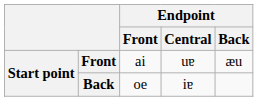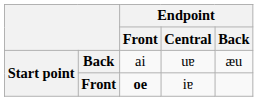(99, 61) Front -> (99, 61) Back
(99, 84) Back -> (99, 84) Front
(140, 84) normal -> (140, 84) bold
